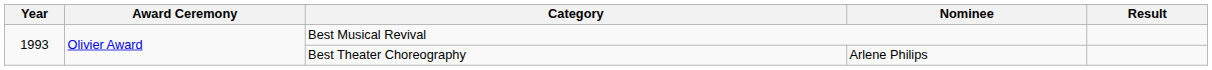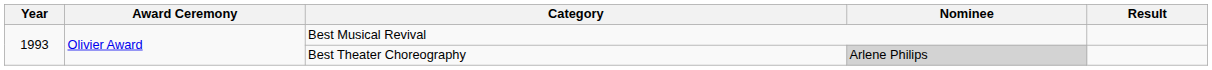(889, 55) no background -> (889, 55) lightgrey background
